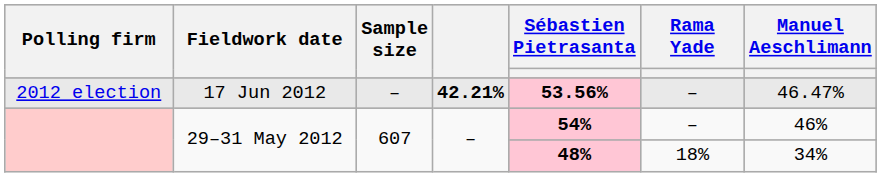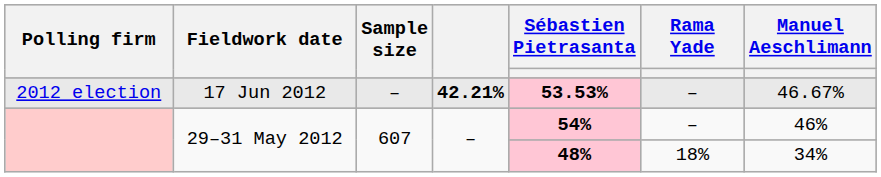(574, 93) 53.56% -> (574, 93) 53.53%
(810, 93) 46.47% -> (810, 93) 46.67%
